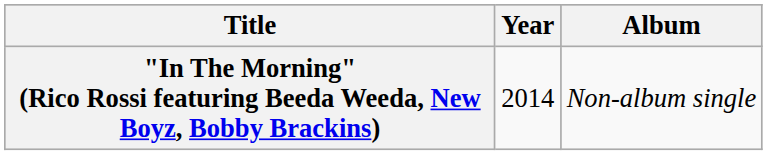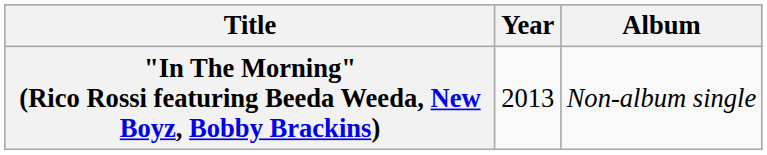(528, 97) 2014 -> (528, 97) 2013
